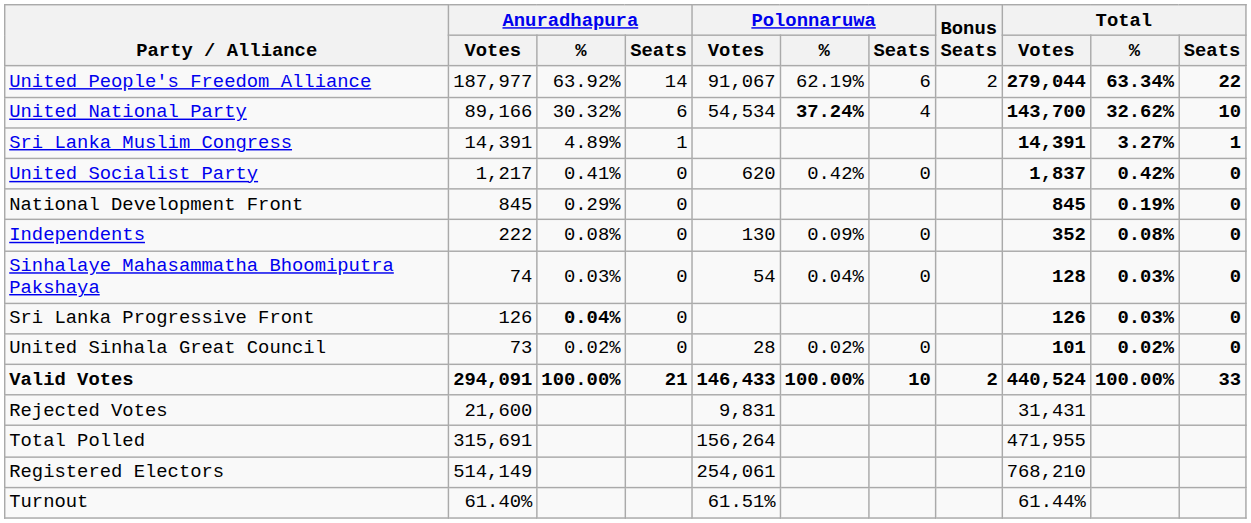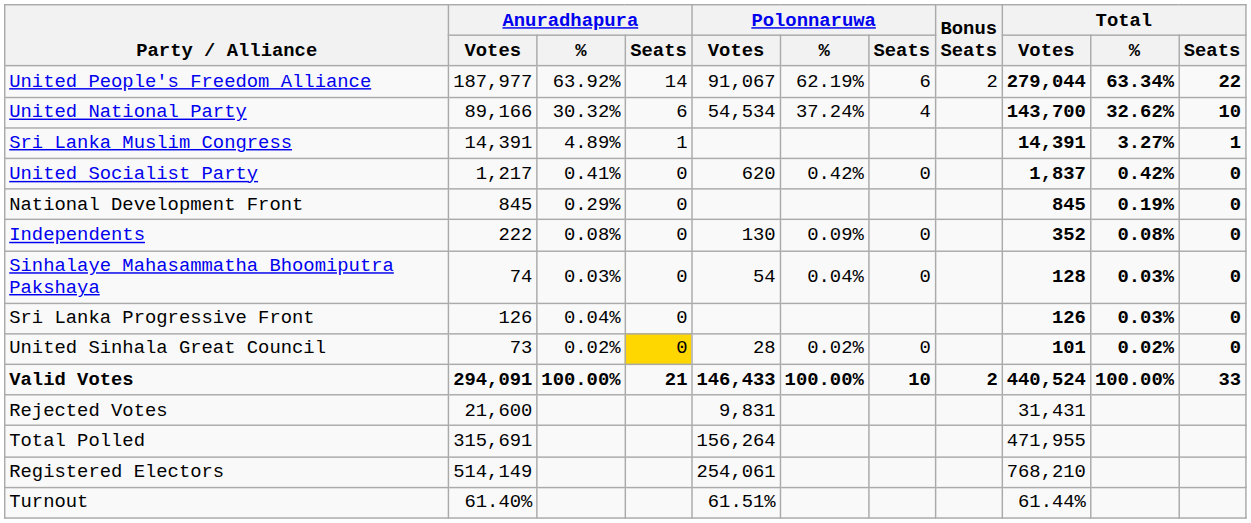(830, 112) bold -> (830, 112) normal
(592, 318) bold -> (592, 318) normal
(682, 349) no background -> (682, 349) gold background
